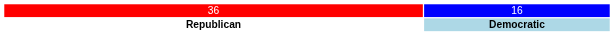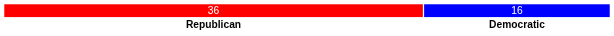(517, 24) lightblue background -> (517, 24) no background
